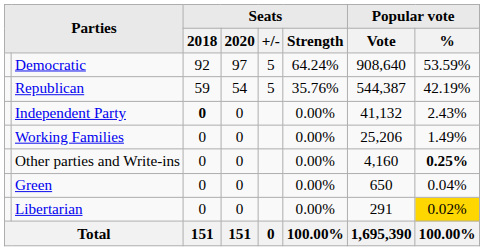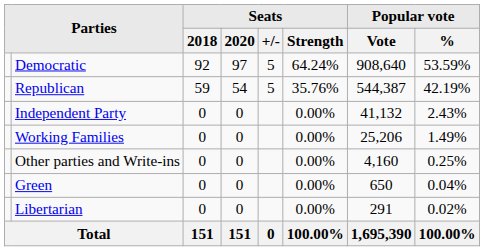(202, 112) bold -> (202, 112) normal
(447, 161) bold -> (447, 161) normal
(447, 209) gold background -> (447, 209) no background
